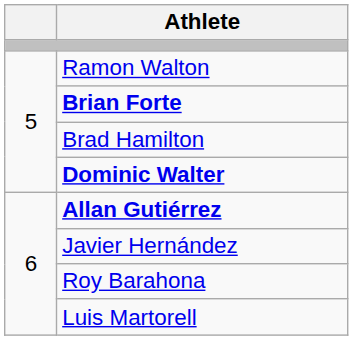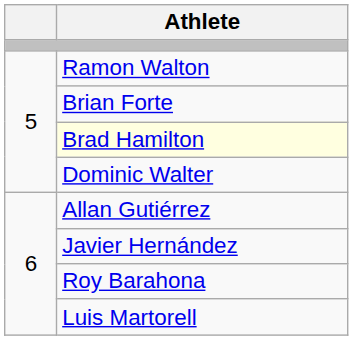(122, 103) bold -> (118, 103) normal
(133, 139) no background -> (133, 139) lightyellow background
(143, 174) bold -> (138, 174) normal
(142, 210) bold -> (136, 210) normal
